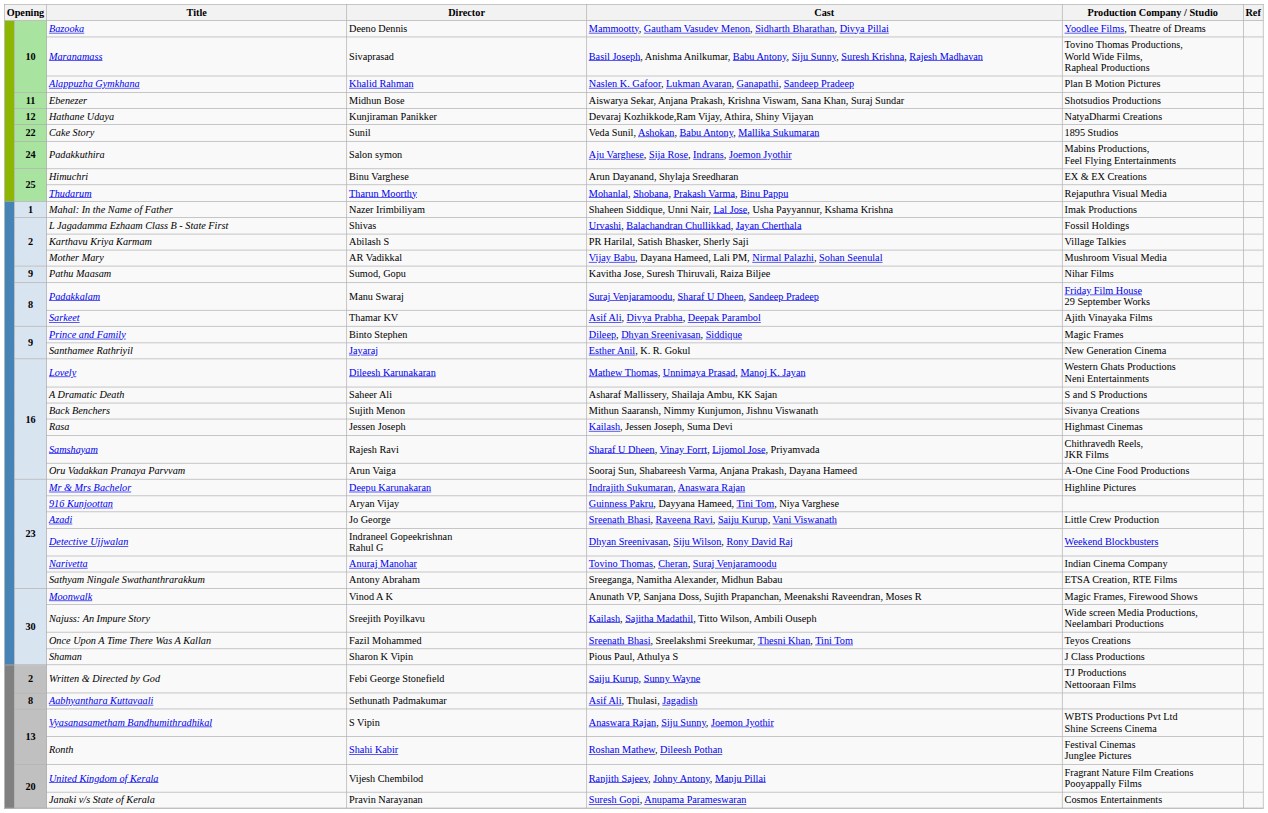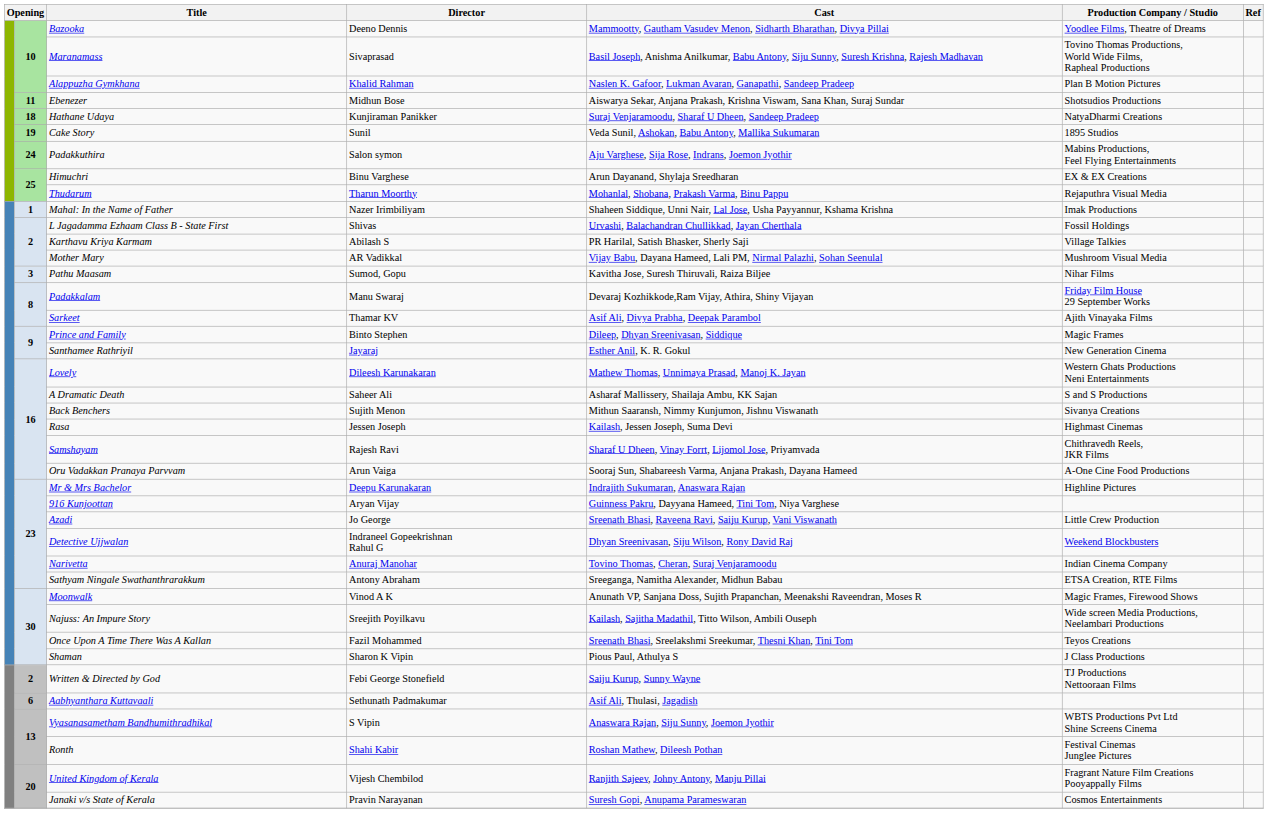(31, 116) 12 -> (31, 116) 18
(701, 116) Devaraj Kozhikkode,Ram Vijay, Athira, Shiny Vijayan -> (704, 116) Suraj Venjaramoodu, Sharaf U Dheen, Sandeep Pradeep
(31, 133) 22 -> (31, 133) 19
(31, 274) 9 -> (31, 274) 3
(704, 296) Suraj Venjaramoodu, Sharaf U Dheen, Sandeep Pradeep -> (701, 296) Devaraj Kozhikkode,Ram Vijay, Athira, Shiny Vijayan
(31, 700) 8 -> (31, 700) 6
